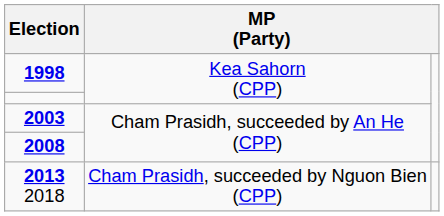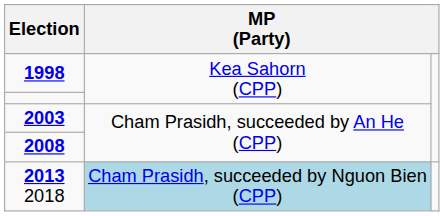(257, 185) no background -> (257, 185) lightblue background
